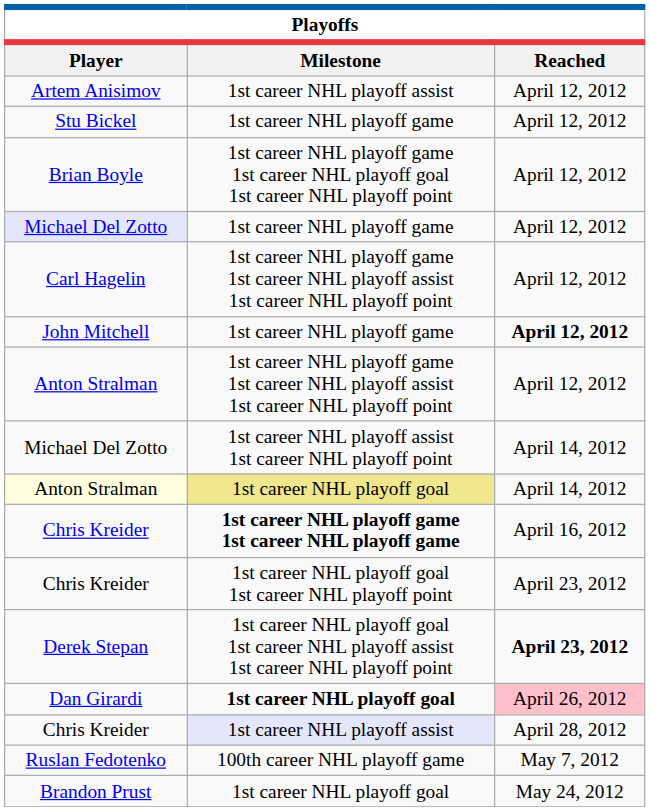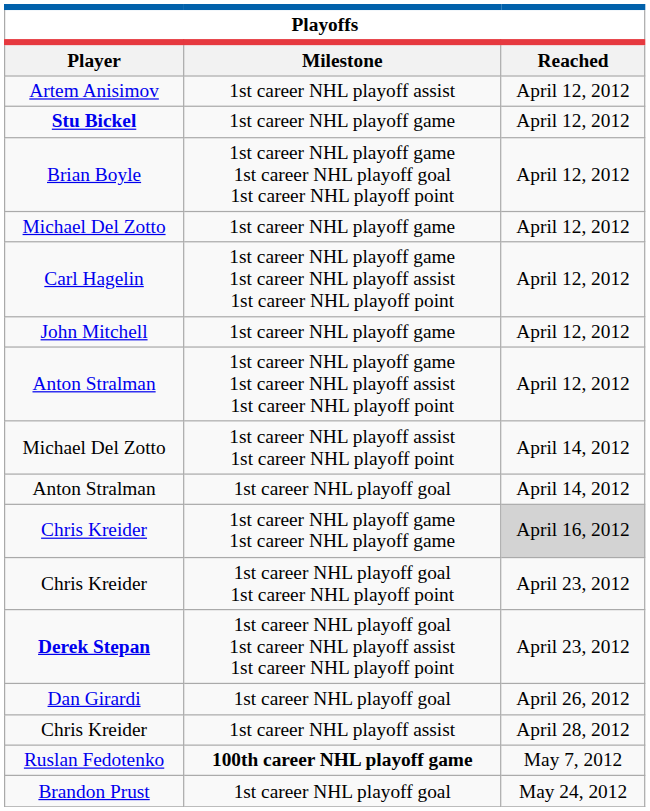(96, 121) normal -> (94, 121) bold
(96, 226) lavender background -> (94, 226) no background
(570, 331) bold -> (573, 331) normal
(96, 489) lightyellow background -> (94, 489) no background
(341, 489) khaki background -> (342, 489) no background
(341, 530) bold -> (342, 530) normal
(570, 530) no background -> (573, 530) lightgrey background
(96, 646) normal -> (94, 646) bold
(570, 646) bold -> (573, 646) normal
(341, 698) bold -> (342, 698) normal
(570, 698) pink background -> (573, 698) no background
(341, 729) lavender background -> (342, 729) no background
(341, 760) normal -> (342, 760) bold
